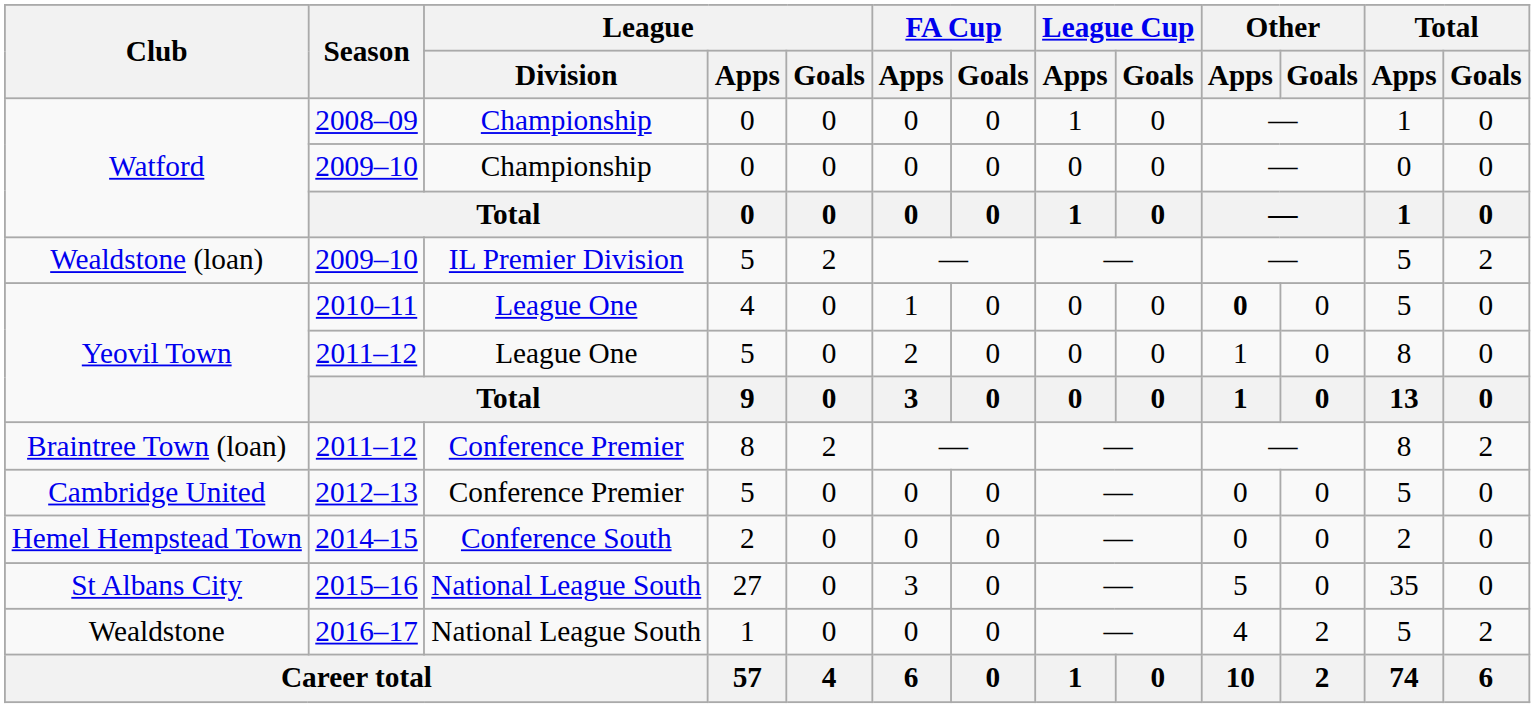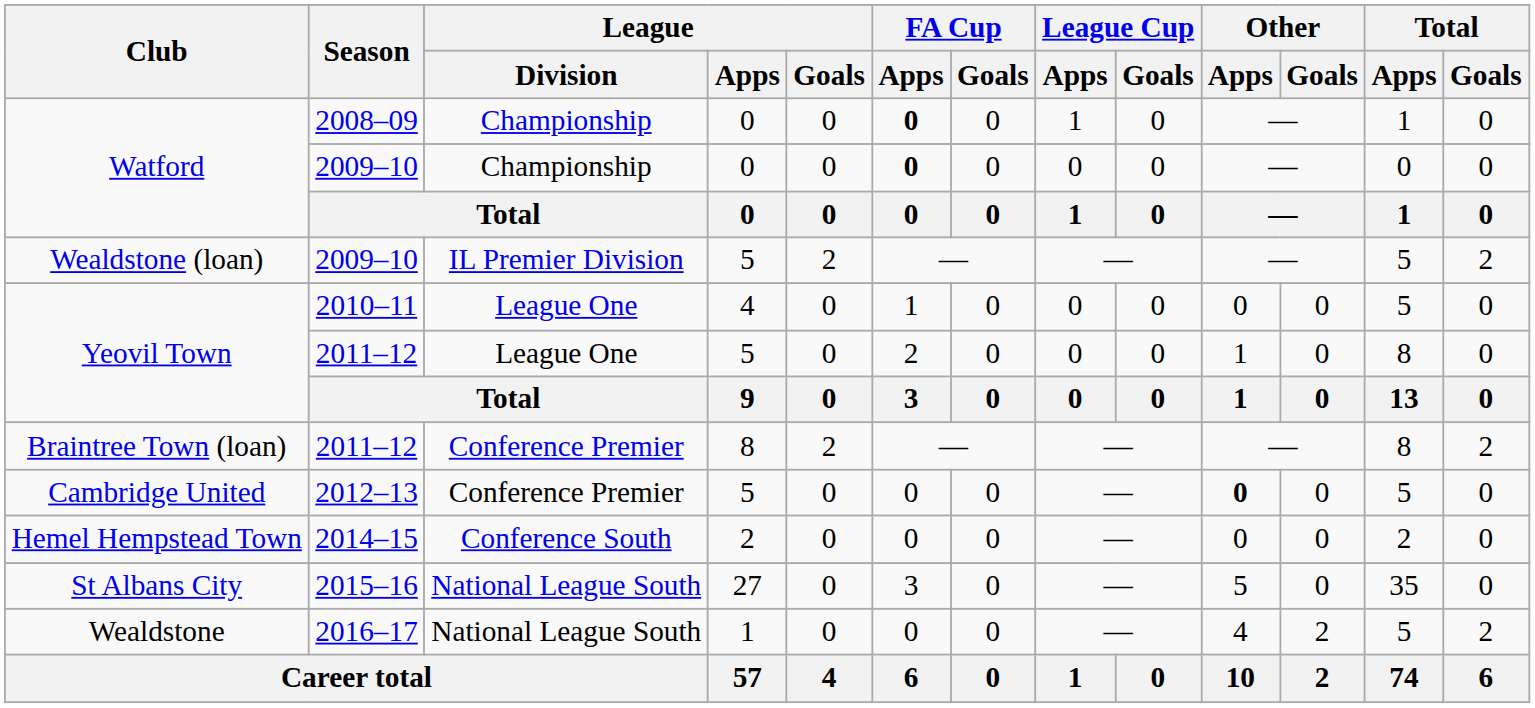(911, 120) normal -> (911, 120) bold
(911, 167) normal -> (911, 167) bold
(1240, 306) bold -> (1240, 306) normal
(1240, 492) normal -> (1240, 492) bold
